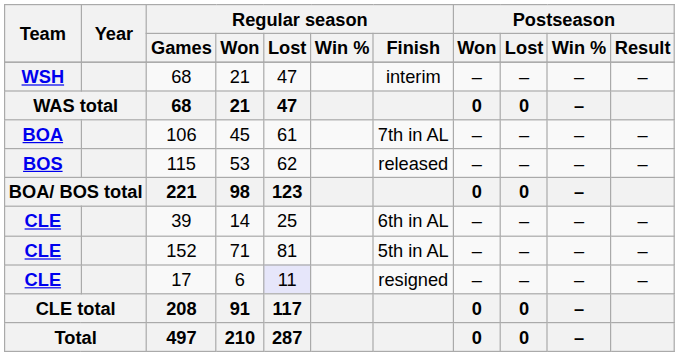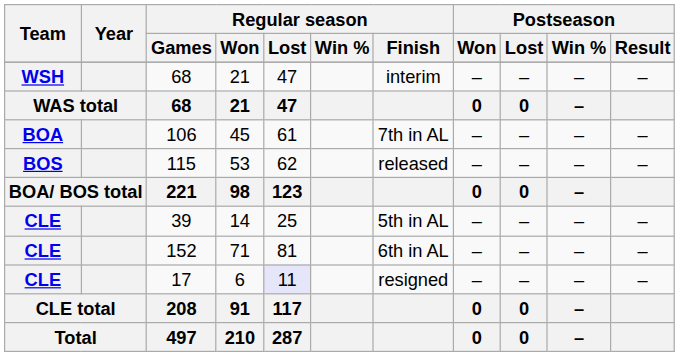(413, 221) 6th in AL -> (413, 221) 5th in AL
(413, 250) 5th in AL -> (413, 250) 6th in AL
